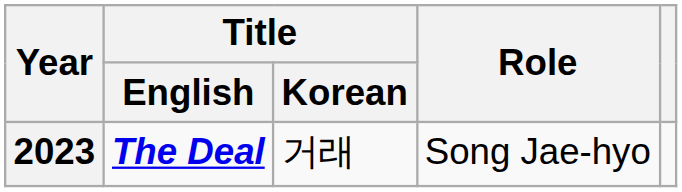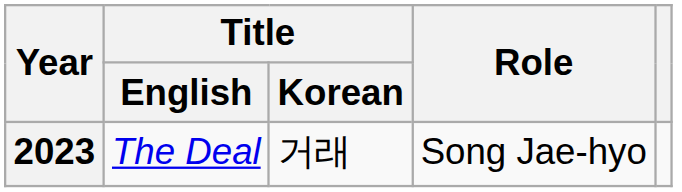(188, 153) bold -> (186, 153) normal
